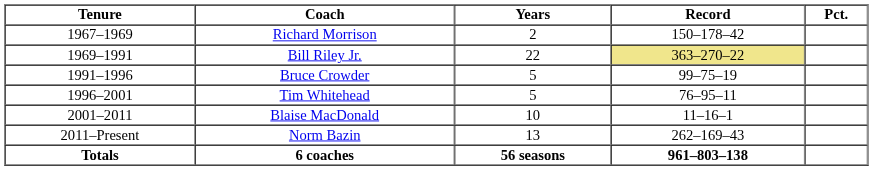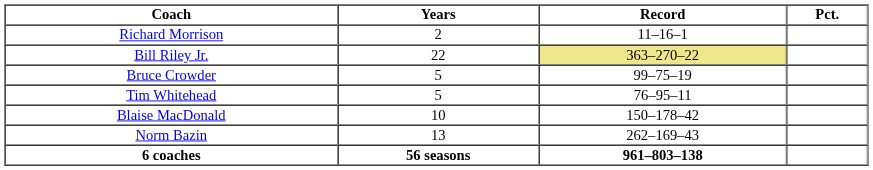- column: (100, 14)
(708, 34) 150–178–42 -> (663, 34) 11–16–1
(708, 115) 11–16–1 -> (663, 115) 150–178–42
